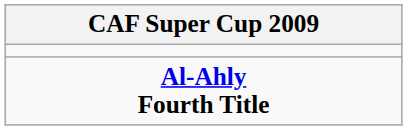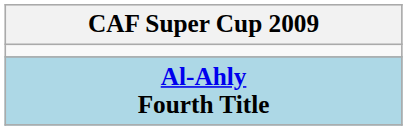(204, 90) no background -> (204, 90) lightblue background
